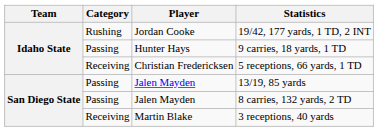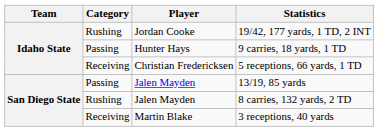(102, 100) Passing -> (104, 100) Rushing
